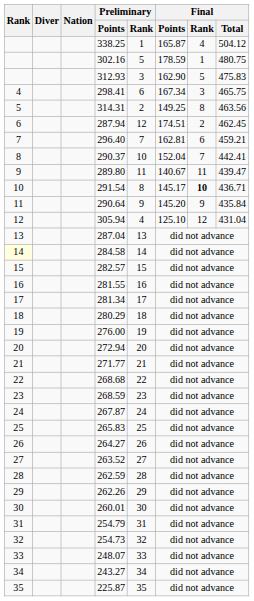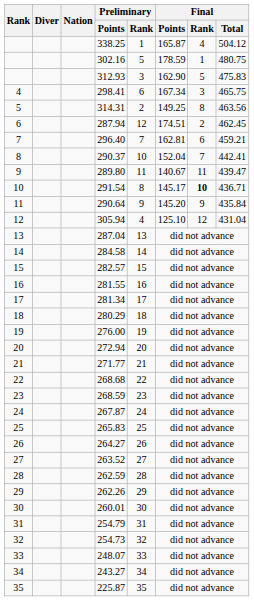(18, 252) lightyellow background -> (18, 252) no background
